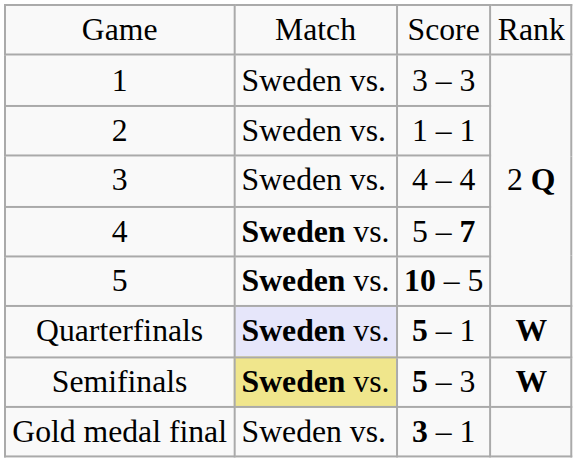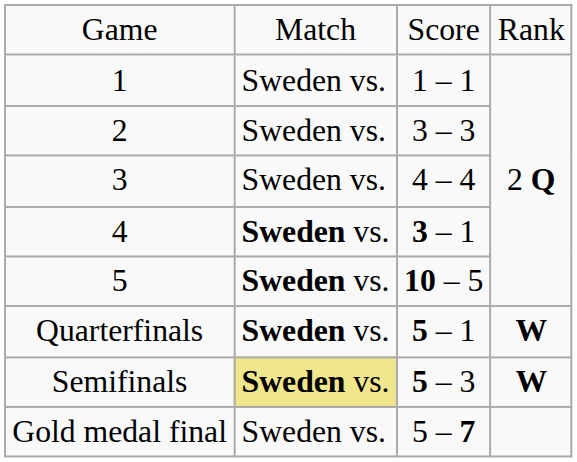(444, 79) 3 – 3 -> (444, 79) 1 – 1
(444, 130) 1 – 1 -> (444, 130) 3 – 3
(444, 230) 5 – 7 -> (444, 230) 3 – 1
(316, 331) lavender background -> (316, 331) no background
(444, 431) 3 – 1 -> (444, 431) 5 – 7
